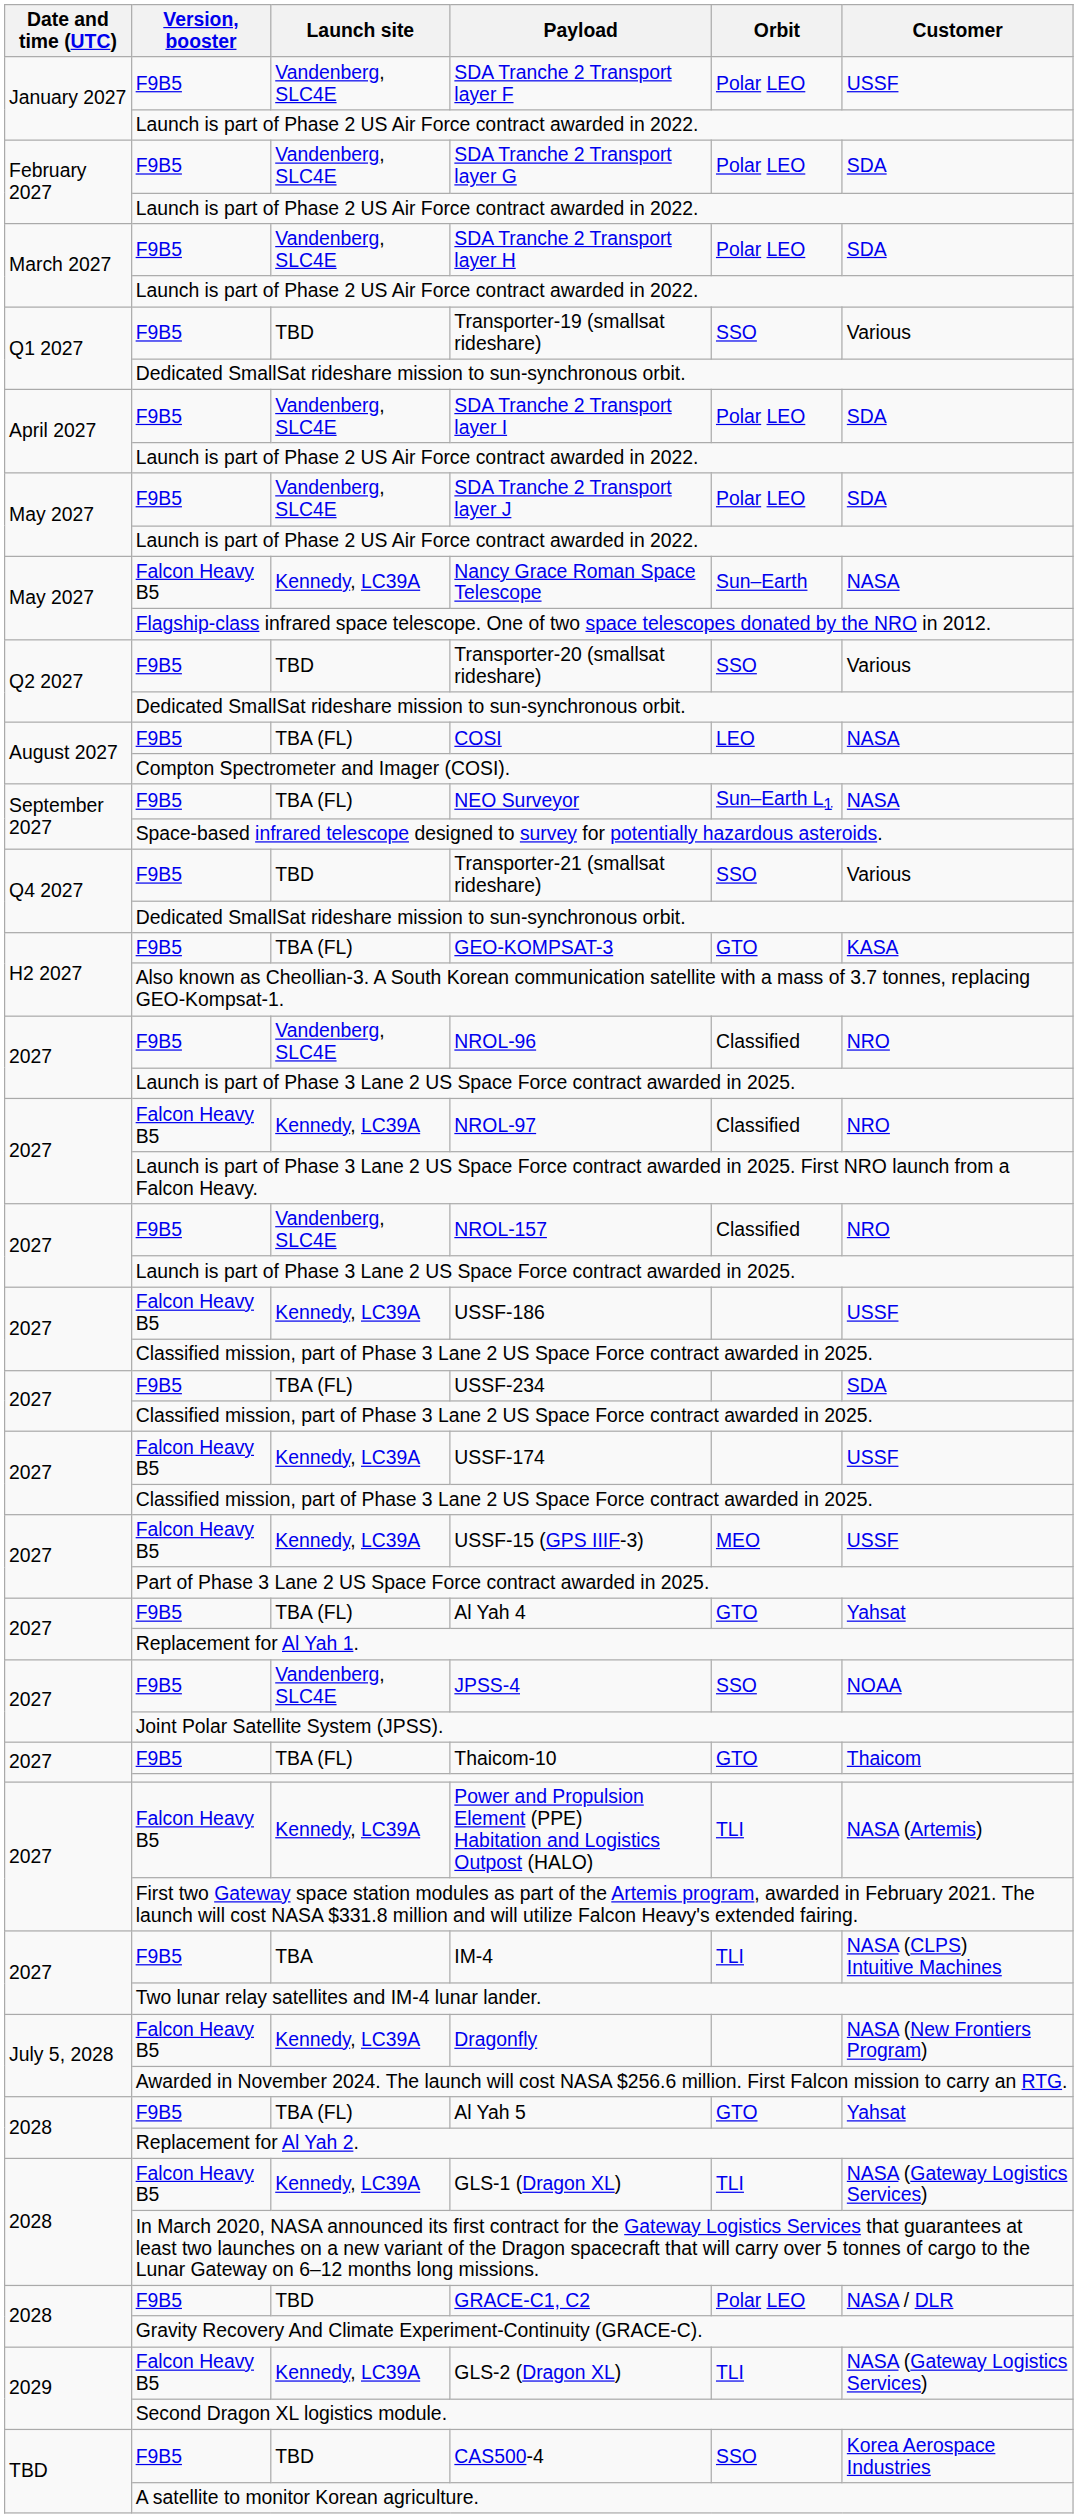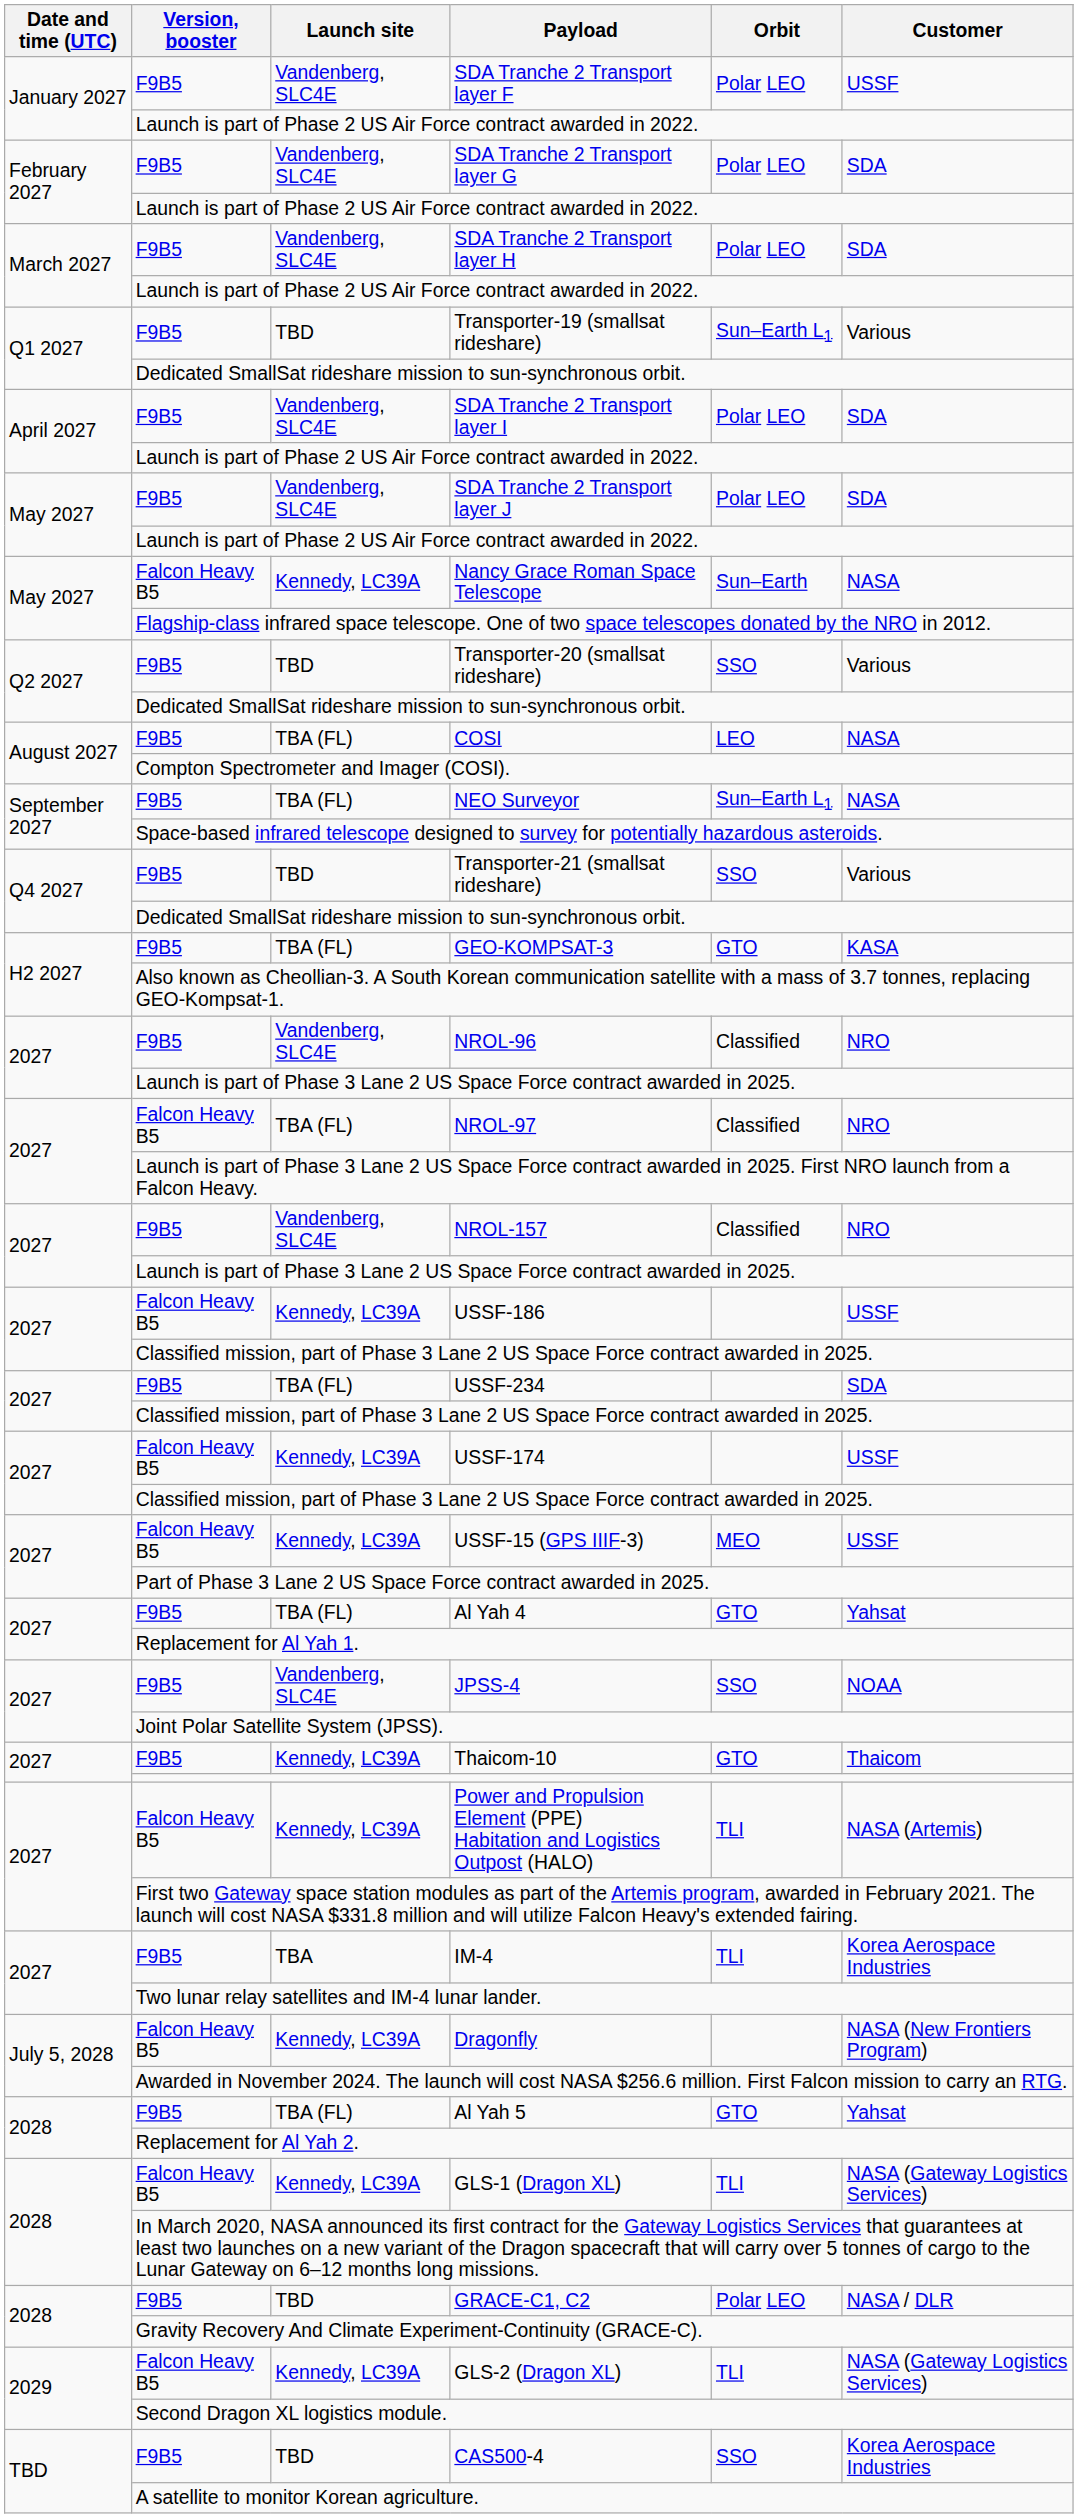(736, 332) SSO -> (774, 333) Sun–Earth L1
(348, 1124) Kennedy, LC39A -> (314, 1124) TBA (FL)
(314, 1757) TBA (FL) -> (348, 1757) Kennedy, LC39A
(924, 1956) NASA (CLPS) Intuitive Machines -> (921, 1956) Korea Aerospace Industries
